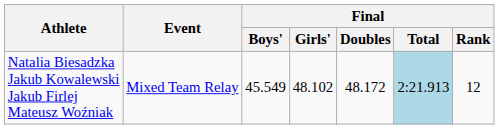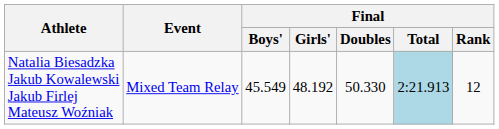(313, 87) 48.102 -> (313, 87) 48.192
(365, 87) 48.172 -> (365, 87) 50.330
